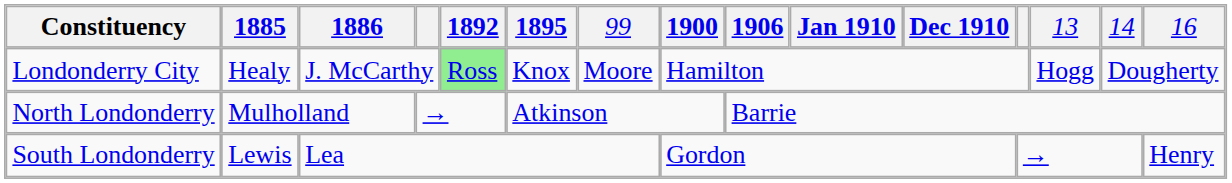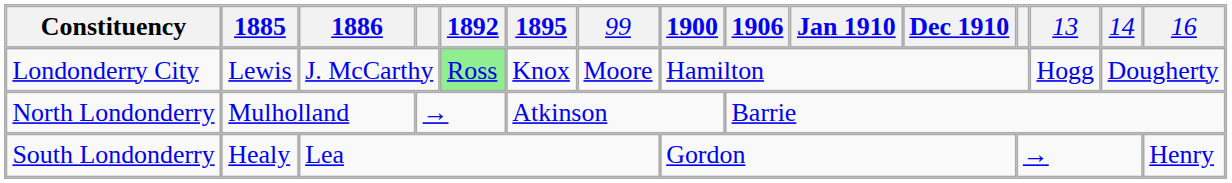(259, 69) Healy -> (260, 69) Lewis
(260, 154) Lewis -> (259, 154) Healy
